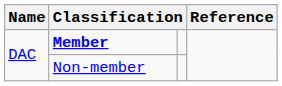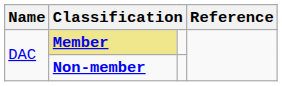(81, 42) no background -> (81, 42) khaki background
(99, 68) normal -> (99, 68) bold
